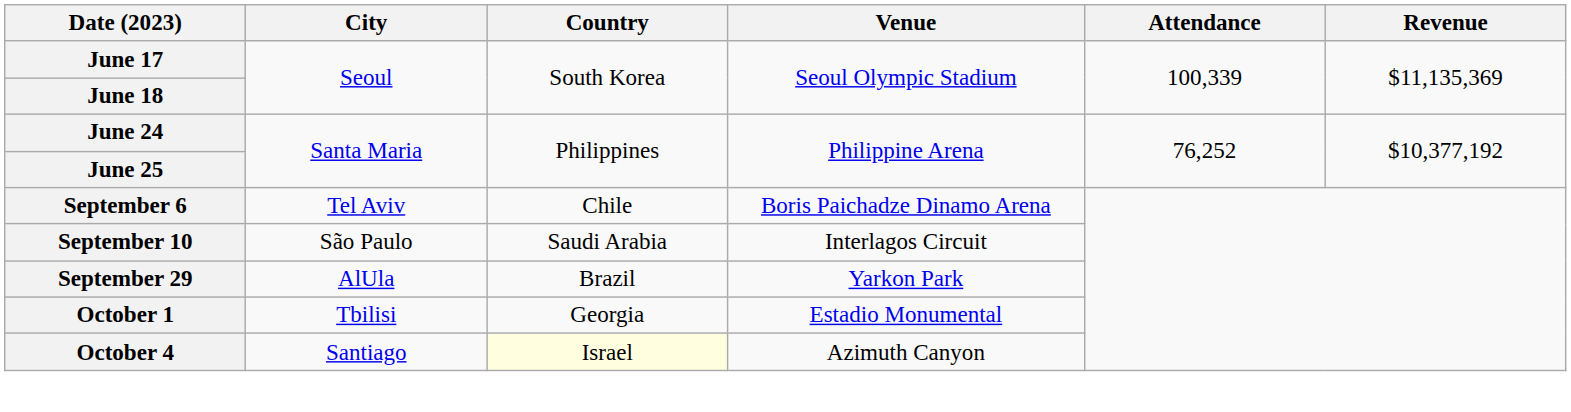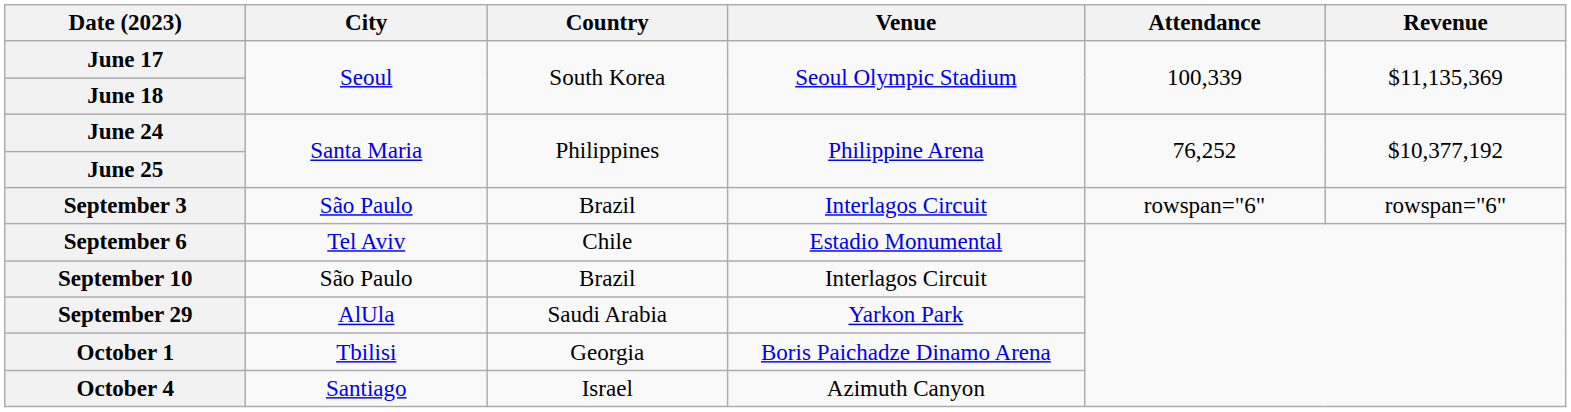+ row: (125, 205)
(906, 205) Boris Paichadze Dinamo Arena -> (906, 242) Estadio Monumental
(607, 242) Saudi Arabia -> (607, 278) Brazil
(607, 278) Brazil -> (607, 315) Saudi Arabia
(906, 315) Estadio Monumental -> (906, 351) Boris Paichadze Dinamo Arena
(607, 351) lightyellow background -> (607, 388) no background
